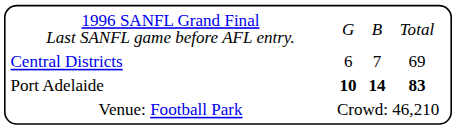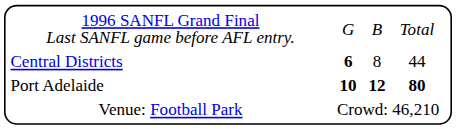(348, 62) normal -> (348, 62) bold
(377, 62) 7 -> (377, 62) 8
(417, 62) 69 -> (417, 62) 44
(377, 86) 14 -> (377, 86) 12
(417, 86) 83 -> (417, 86) 80
